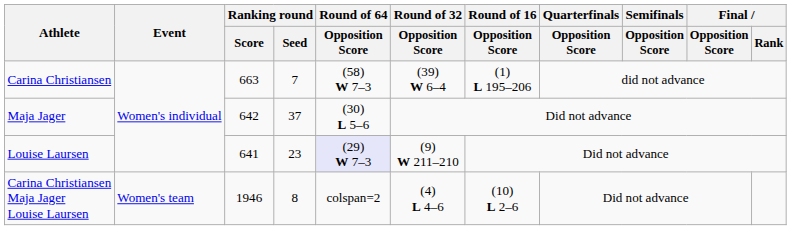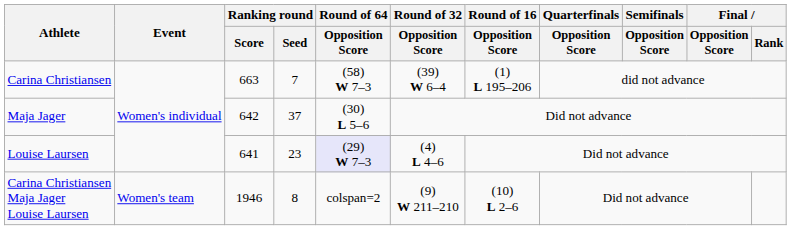(428, 154) (9) W 211–210 -> (428, 154) (4) L 4–6
(428, 199) (4) L 4–6 -> (428, 199) (9) W 211–210
